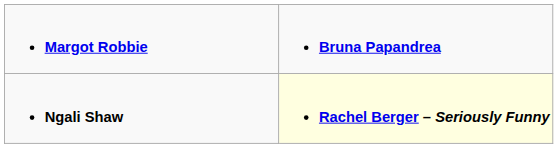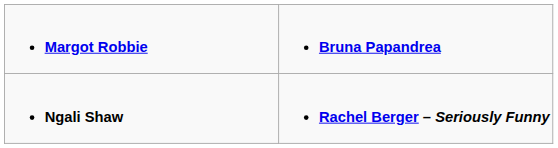(416, 117) lightyellow background -> (416, 117) no background
